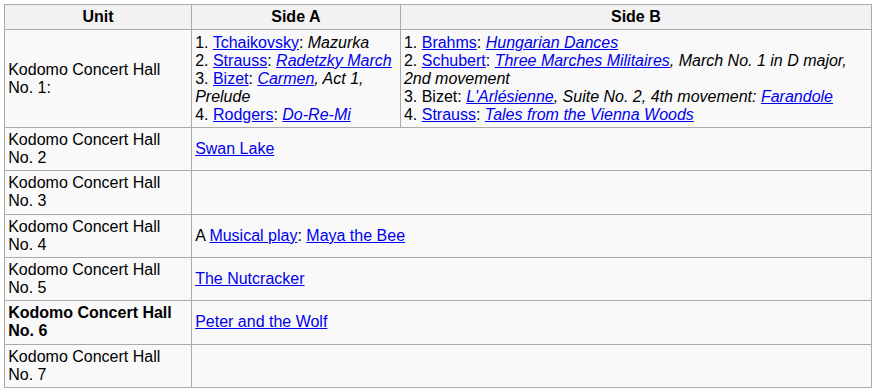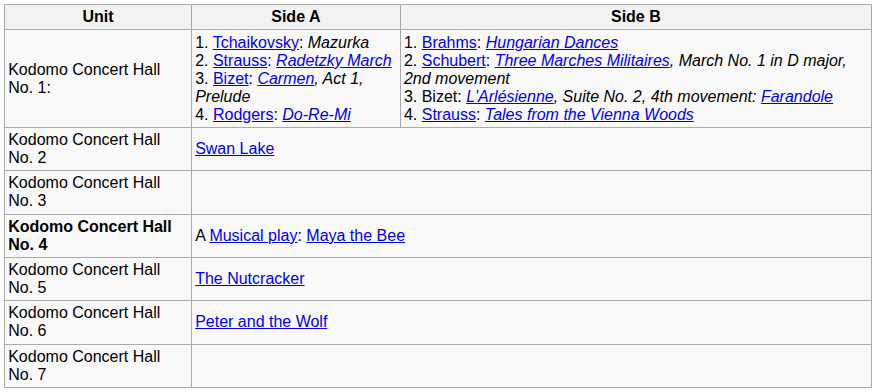(84, 235) normal -> (90, 235) bold
(90, 322) bold -> (84, 322) normal
